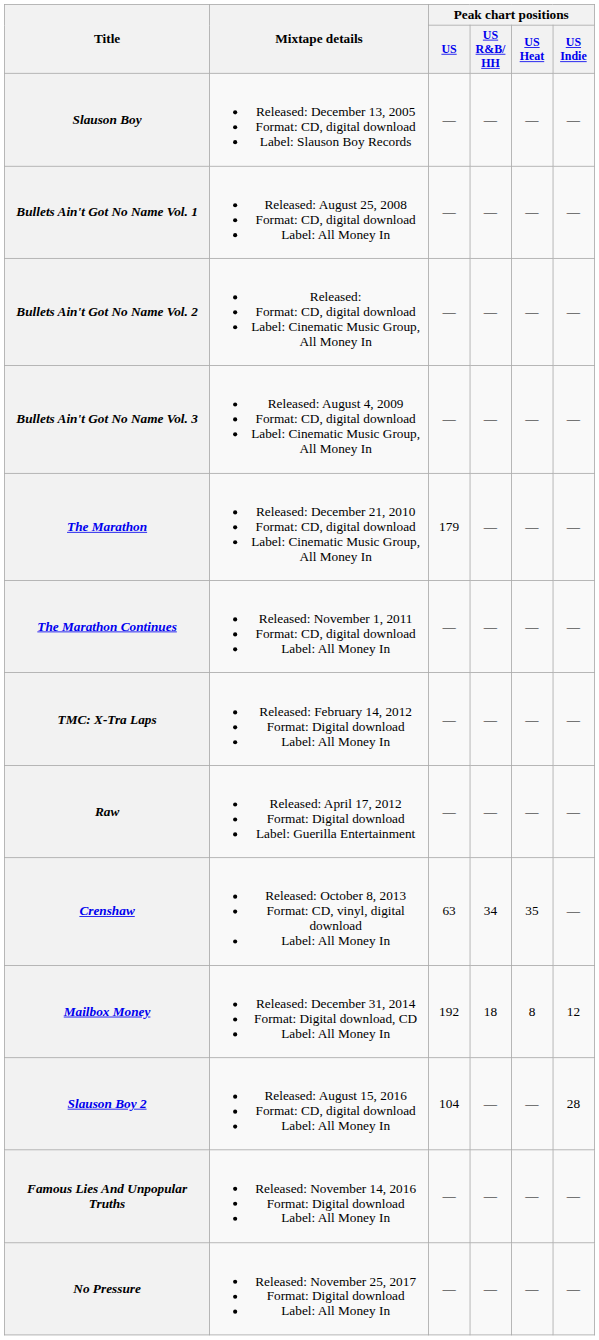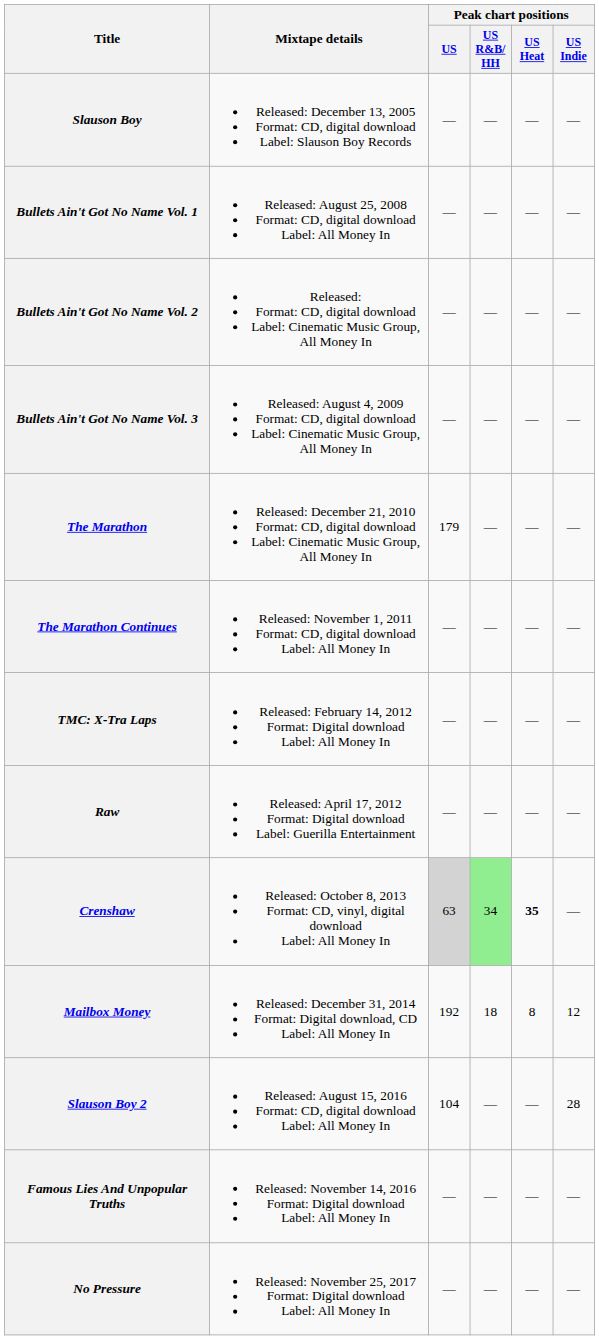(449, 911) no background -> (449, 911) lightgrey background
(491, 911) no background -> (491, 911) lightgreen background
(532, 911) normal -> (532, 911) bold
